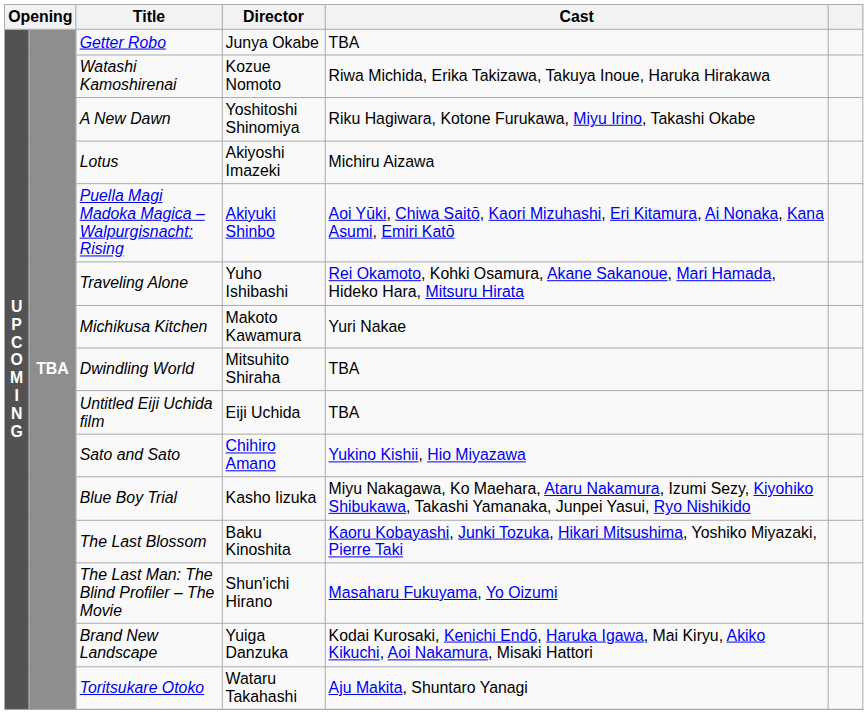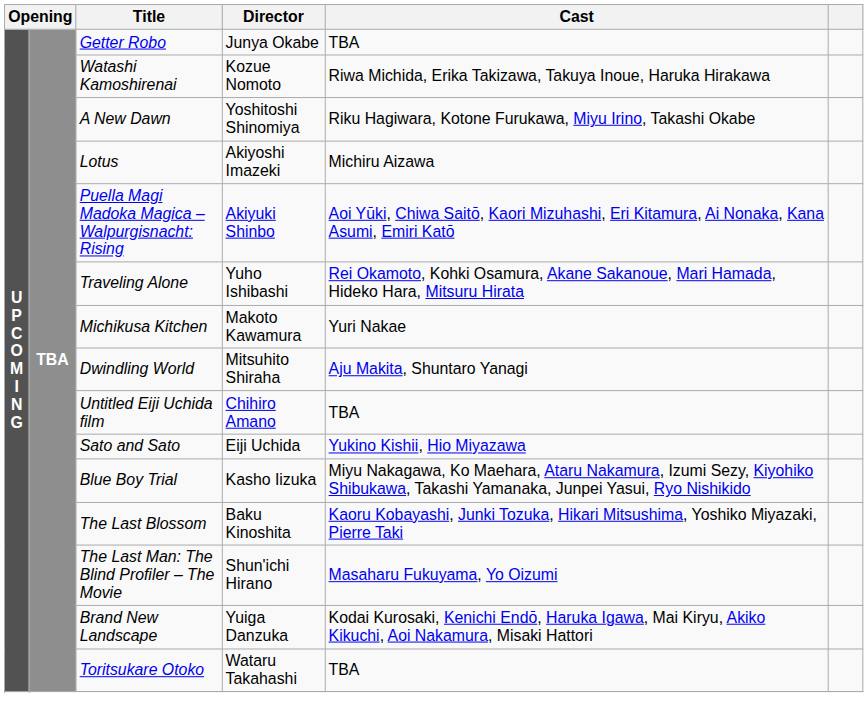(344, 369) TBA -> (428, 369) Aju Makita, Shuntaro Yanagi
(263, 412) Eiji Uchida -> (251, 412) Chihiro Amano
(251, 455) Chihiro Amano -> (263, 446) Eiji Uchida
(428, 687) Aju Makita, Shuntaro Yanagi -> (344, 670) TBA
